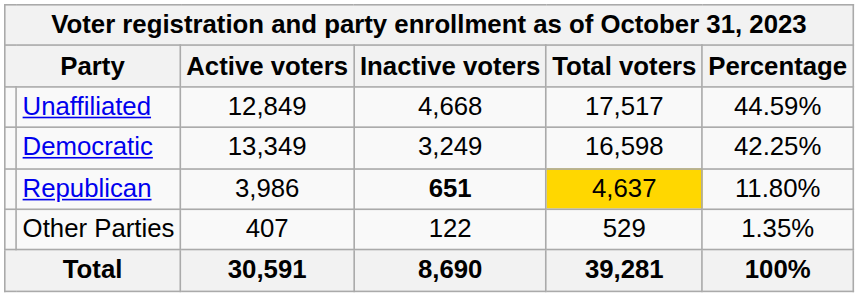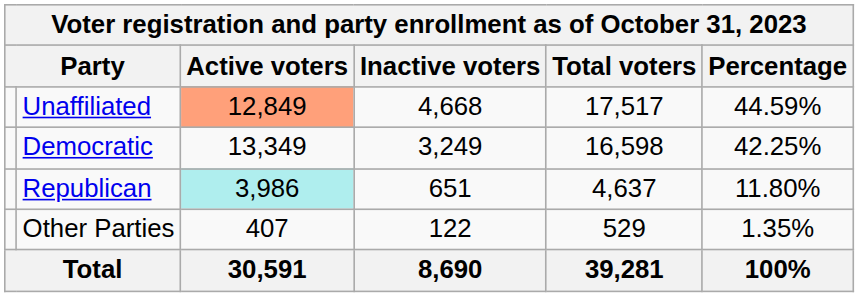(267, 106) no background -> (267, 106) lightsalmon background
(267, 188) no background -> (267, 188) paleturquoise background
(450, 188) bold -> (450, 188) normal
(624, 188) gold background -> (624, 188) no background
